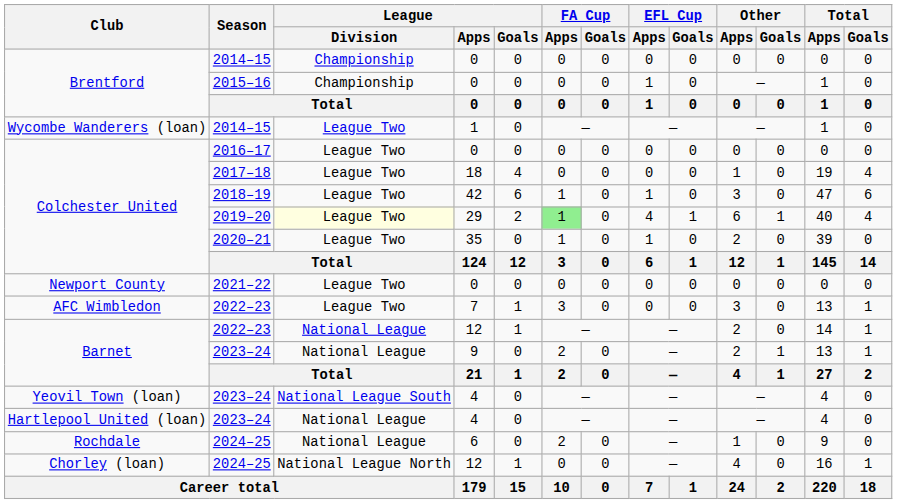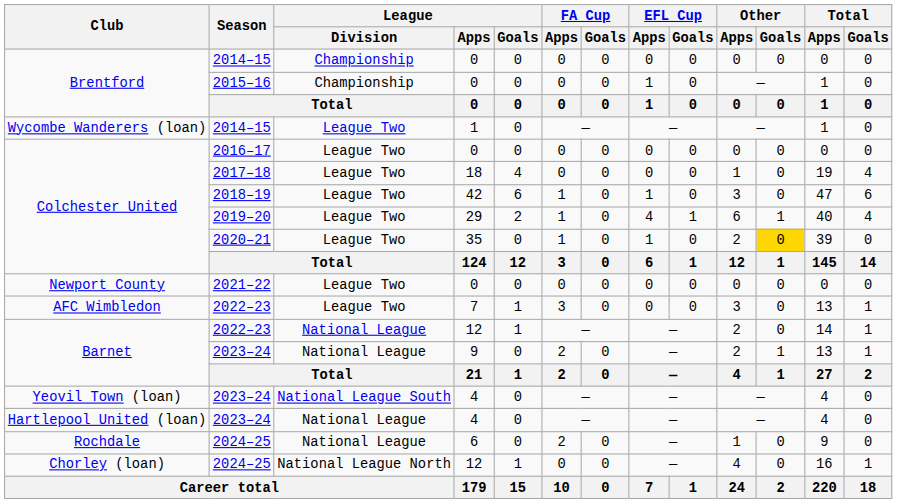(364, 218) lightyellow background -> (364, 218) no background
(562, 218) lightgreen background -> (562, 218) no background
(781, 240) no background -> (781, 240) gold background
